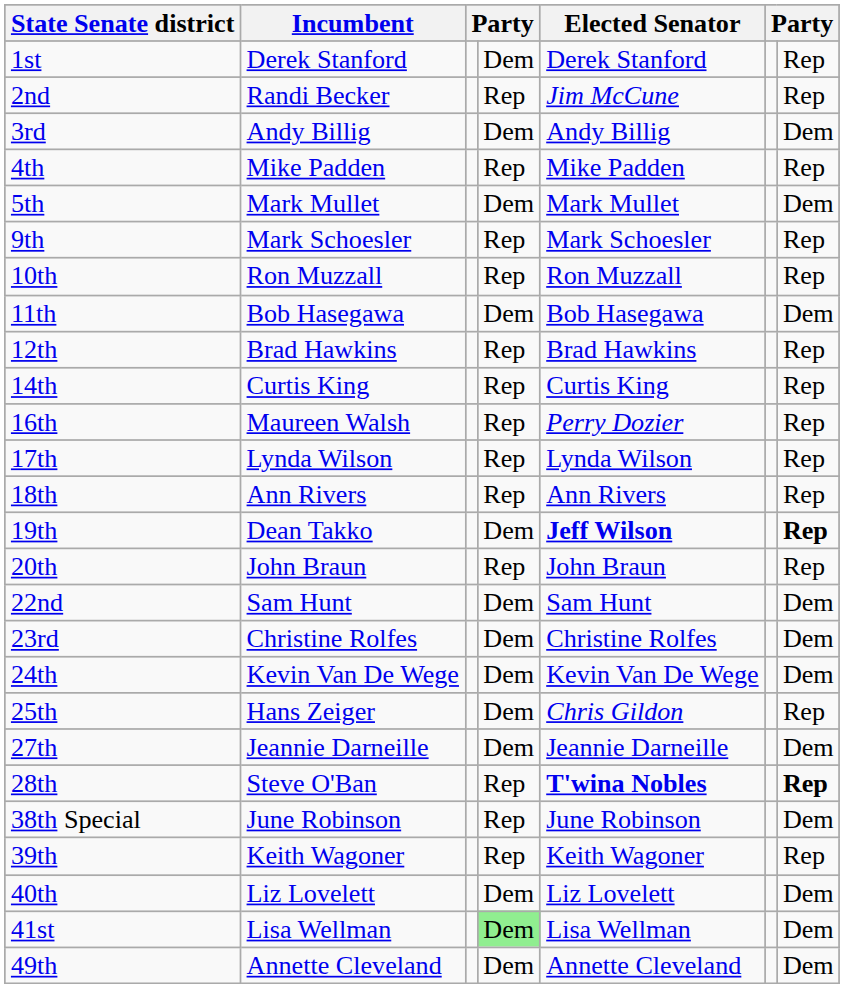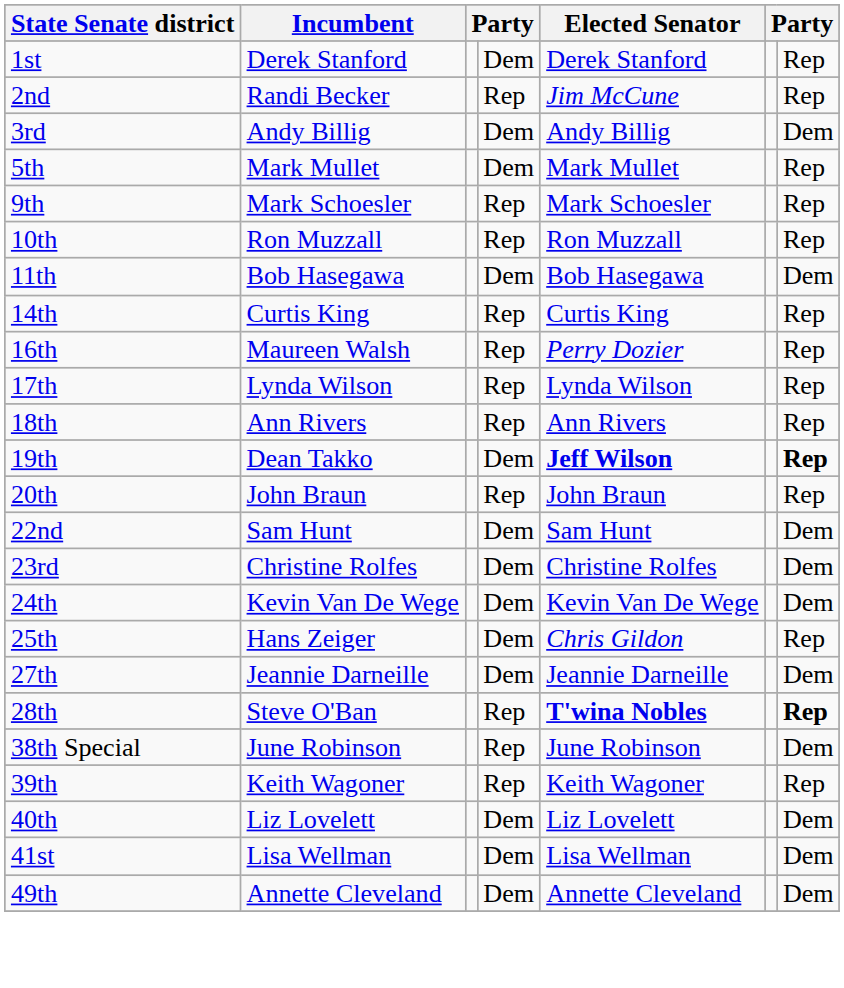- row: (28, 167)
(808, 203) Dem -> (804, 167) Rep
- row: (34, 348)
(509, 928) lightgreen background -> (509, 856) no background
